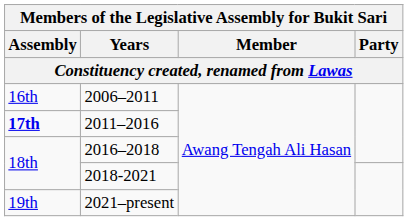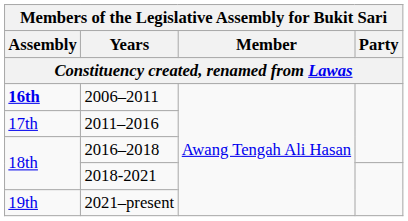(23, 96) normal -> (24, 96) bold
(24, 123) bold -> (23, 123) normal
